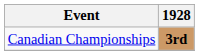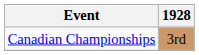(176, 38) bold -> (176, 38) normal
